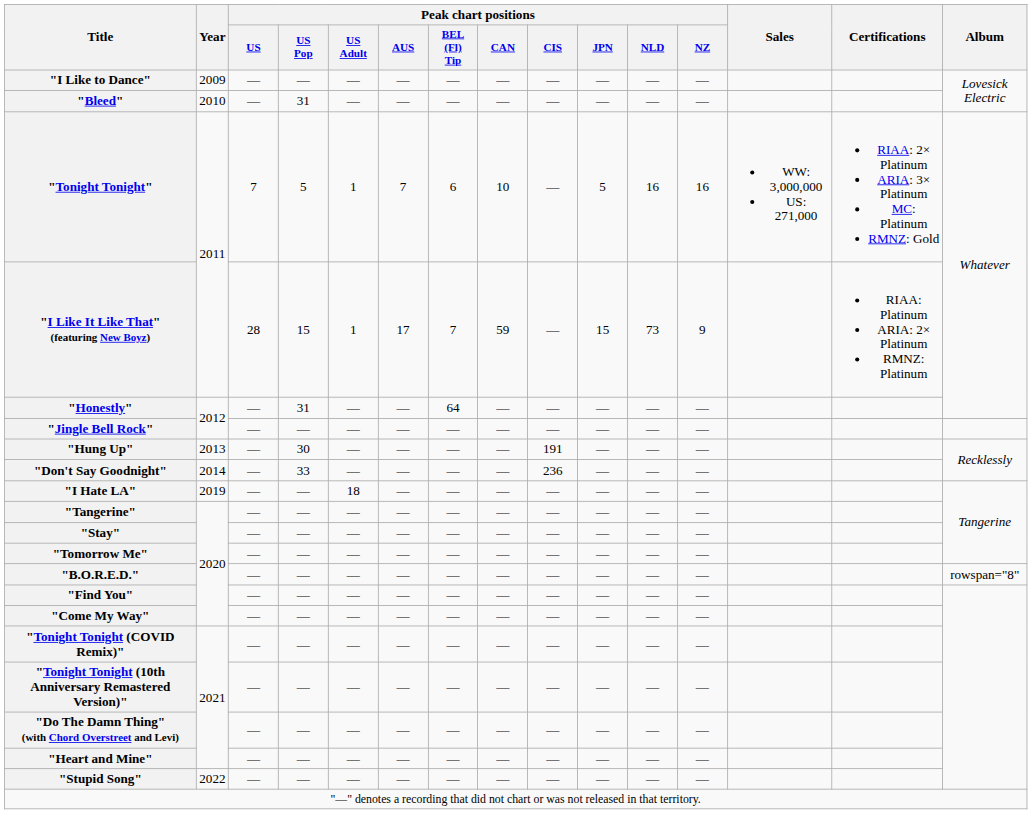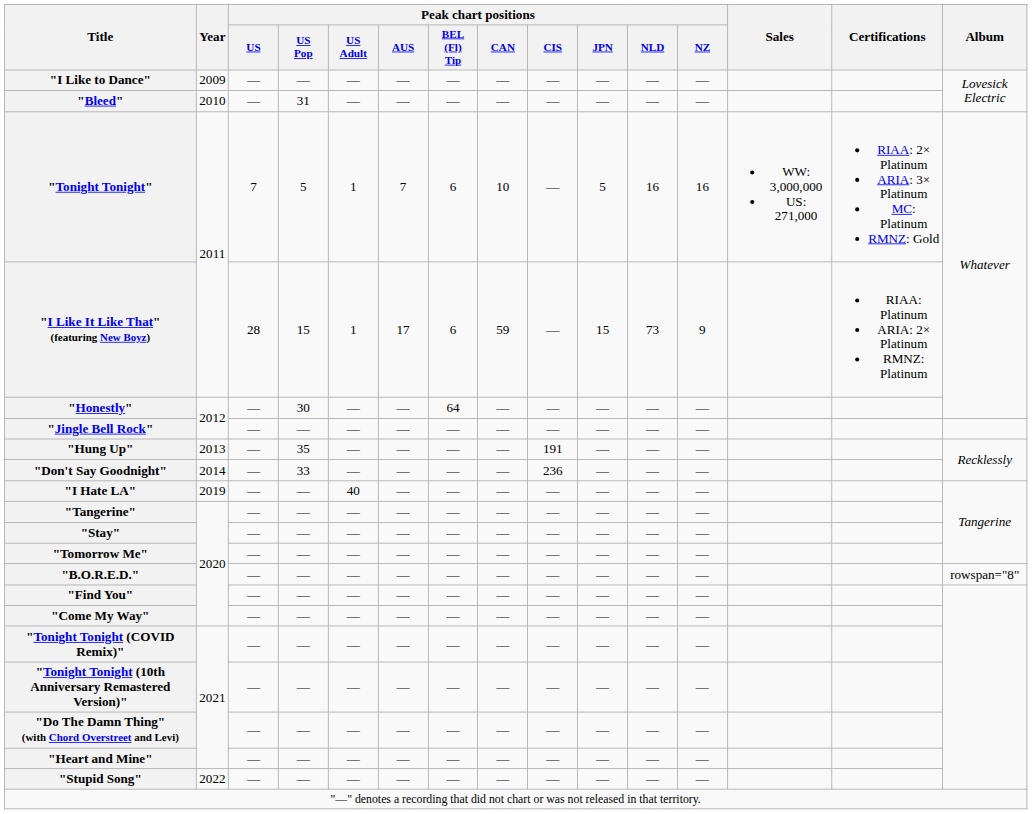(453, 329) 7 -> (453, 329) 6
(303, 407) 31 -> (303, 407) 30
(303, 449) 30 -> (303, 449) 35
(353, 491) 18 -> (353, 491) 40
